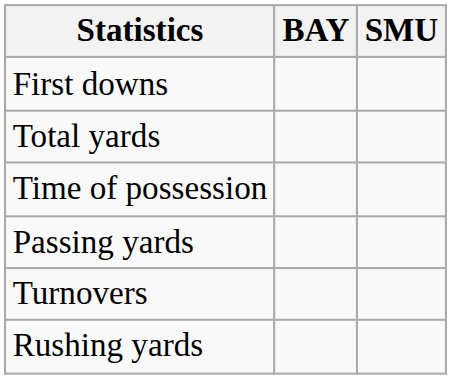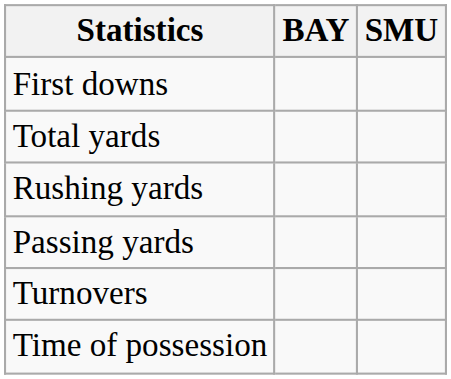rows swapped: (108, 346) <-> (140, 188)
